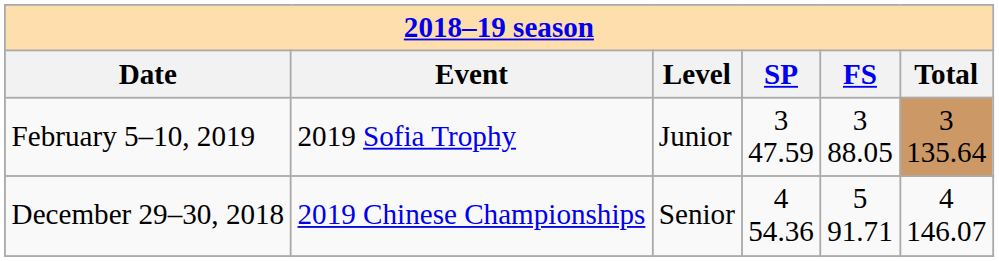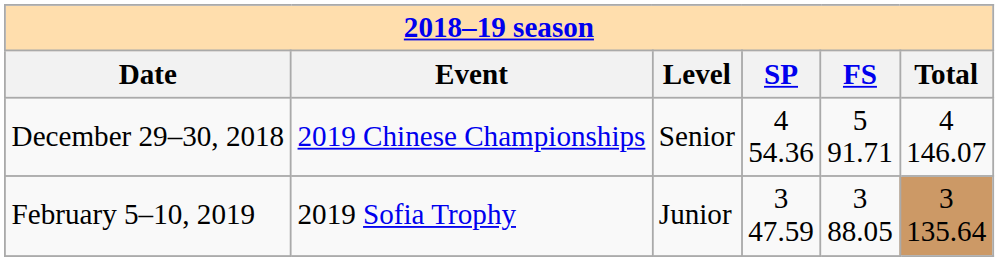rows swapped: (133, 136) <-> (148, 215)
